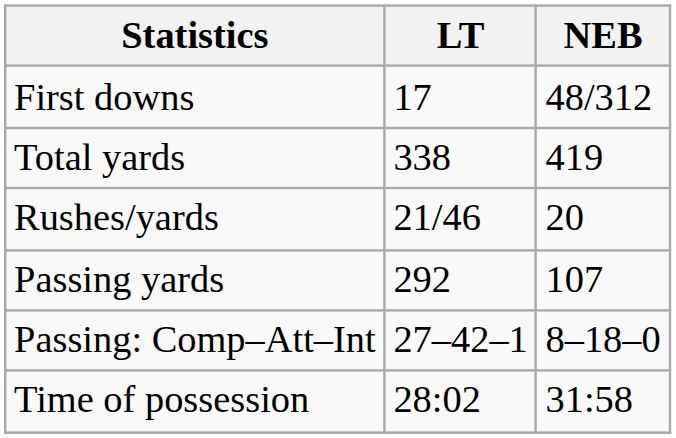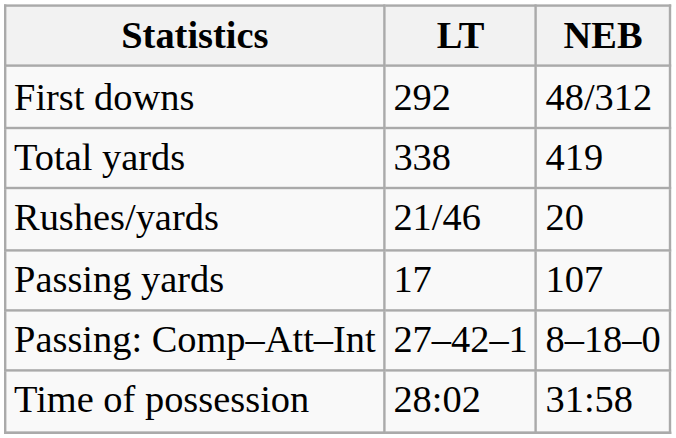(413, 96) 17 -> (422, 96) 292
(422, 278) 292 -> (413, 278) 17
